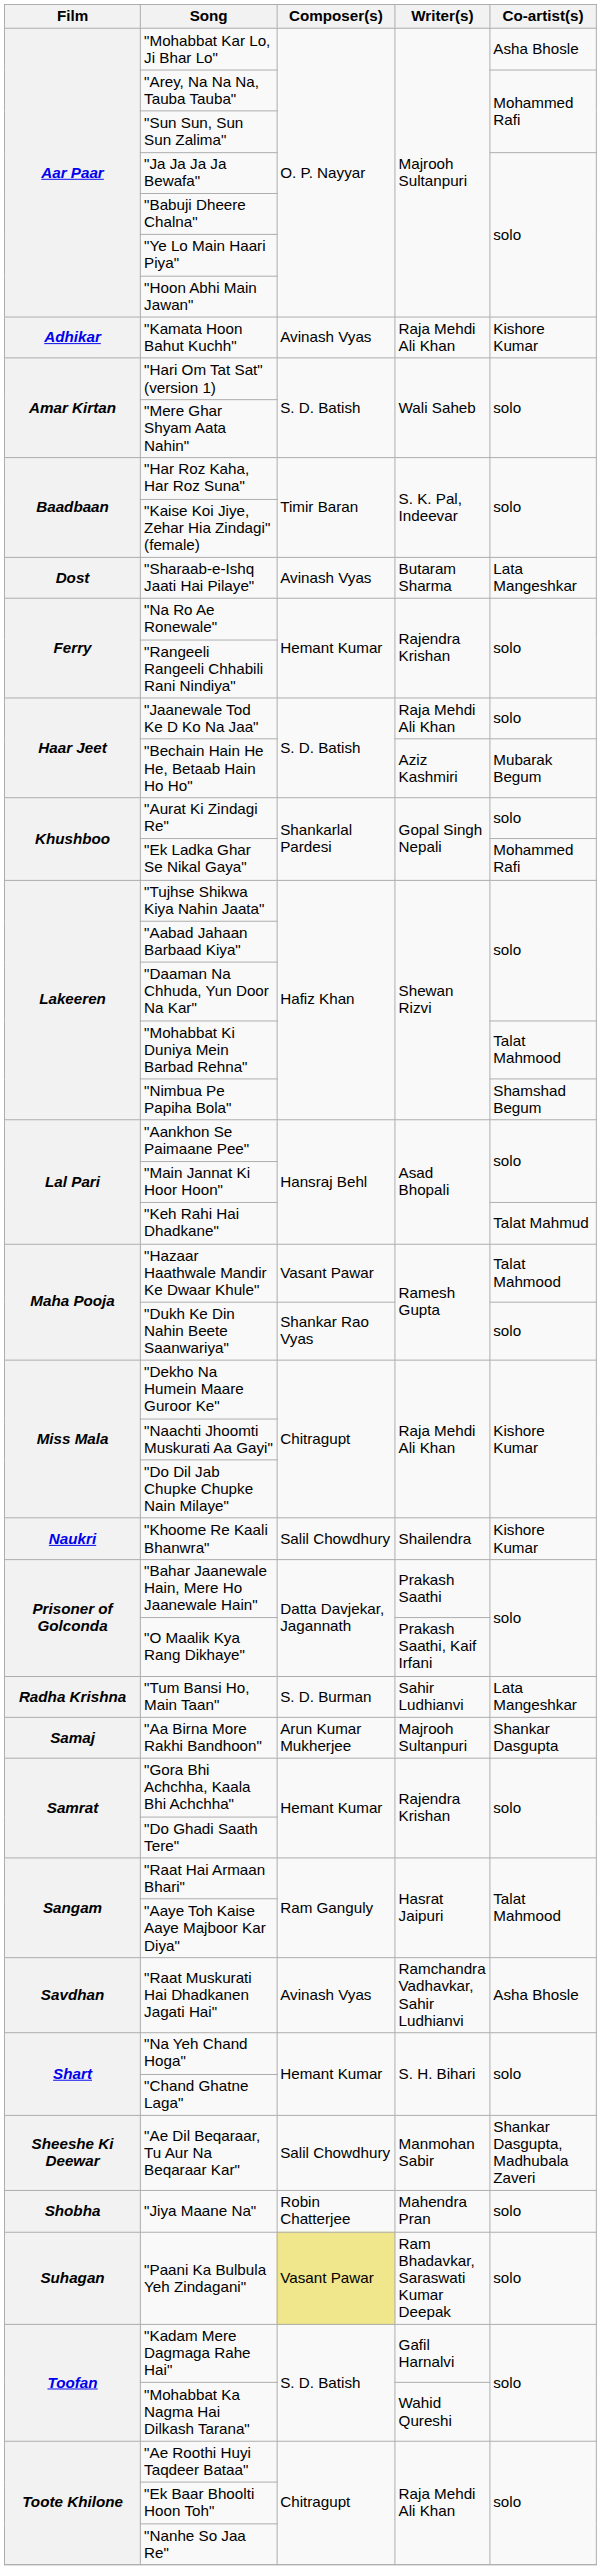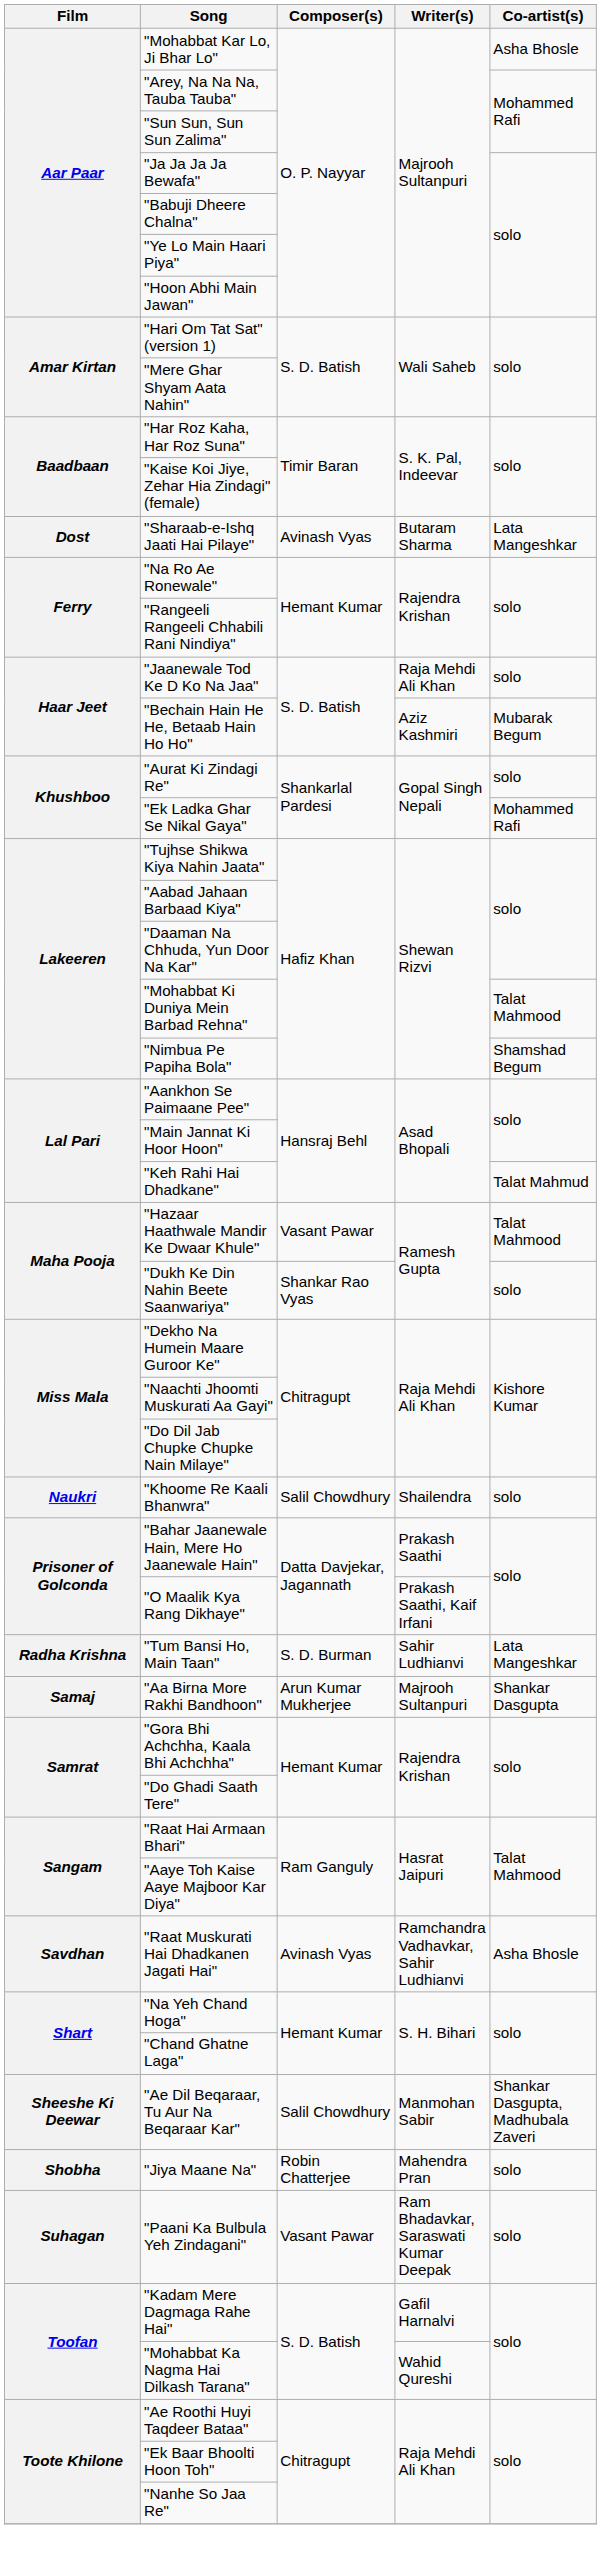- row: (193, 337)
(519, 1538) Kishore Kumar -> (507, 1497) solo
(327, 2278) khaki background -> (327, 2236) no background
